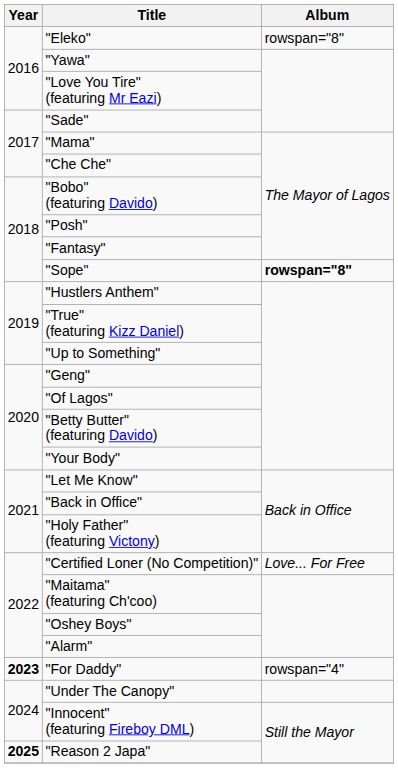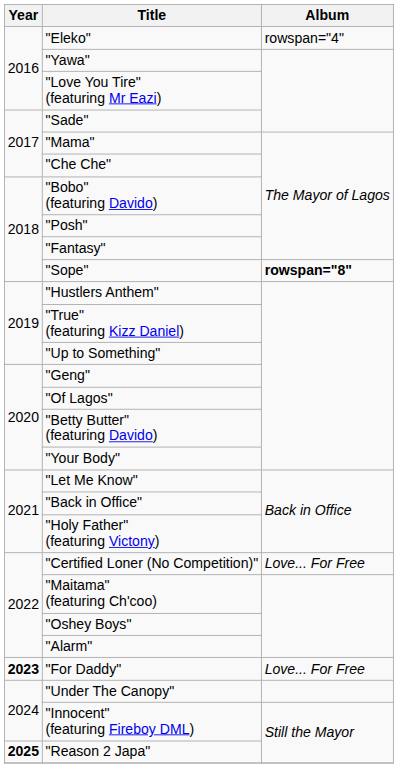(304, 37) rowspan="8" -> (304, 37) rowspan="4"
(304, 668) rowspan="4" -> (315, 668) Love... For Free
